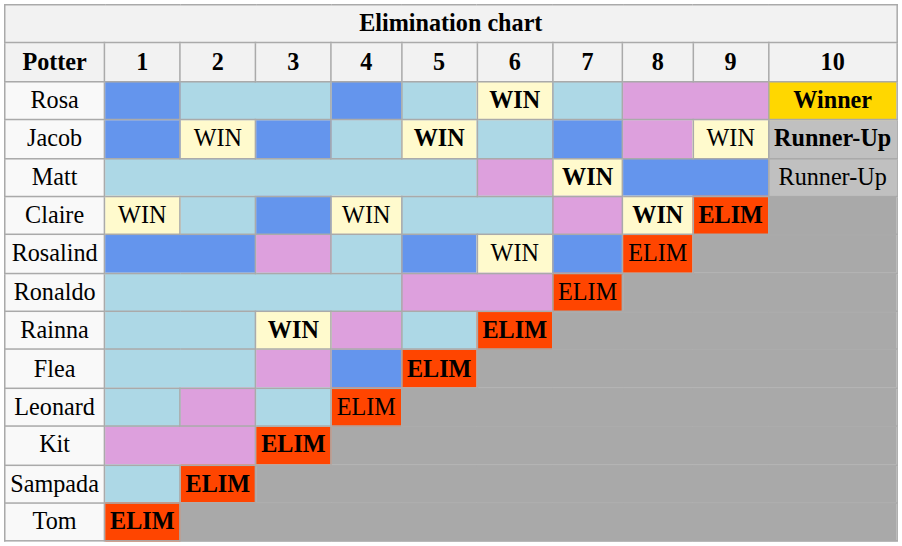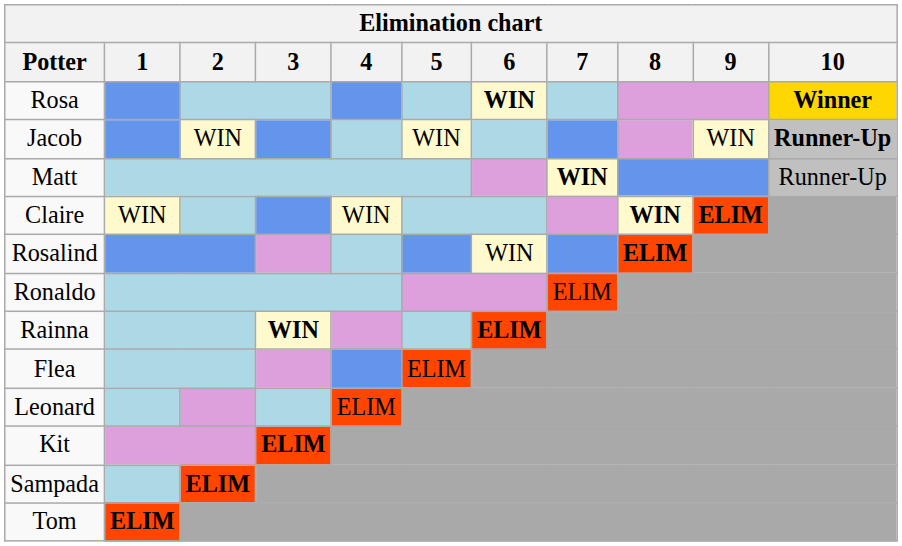(439, 138) bold -> (436, 138) normal
(658, 253) normal -> (655, 253) bold
(439, 368) bold -> (436, 368) normal
